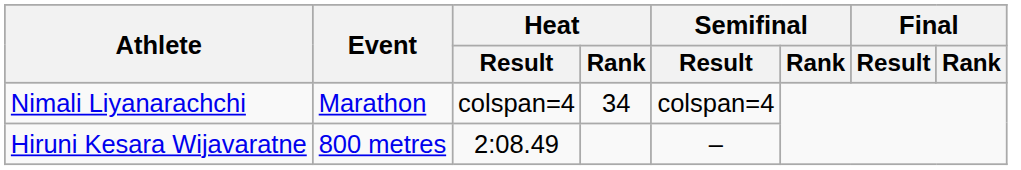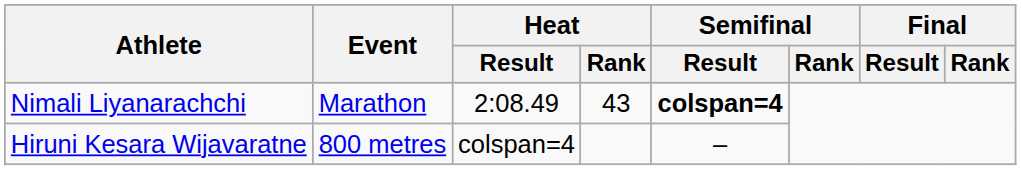(517, 104) colspan=4 -> (517, 104) 2:08.49
(616, 104) 34 -> (616, 104) 43
(716, 104) normal -> (720, 104) bold
(517, 144) 2:08.49 -> (517, 144) colspan=4
